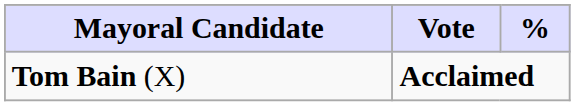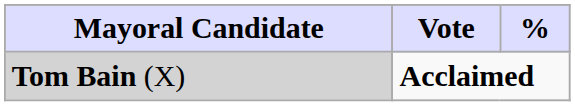(99, 75) no background -> (99, 75) lightgrey background
